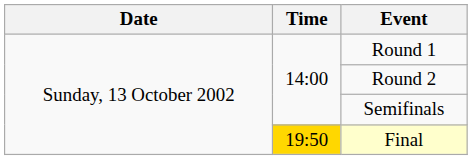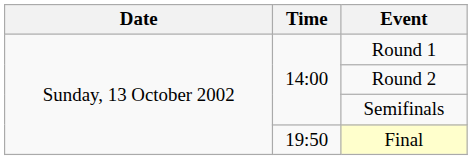(307, 139) gold background -> (307, 139) no background
